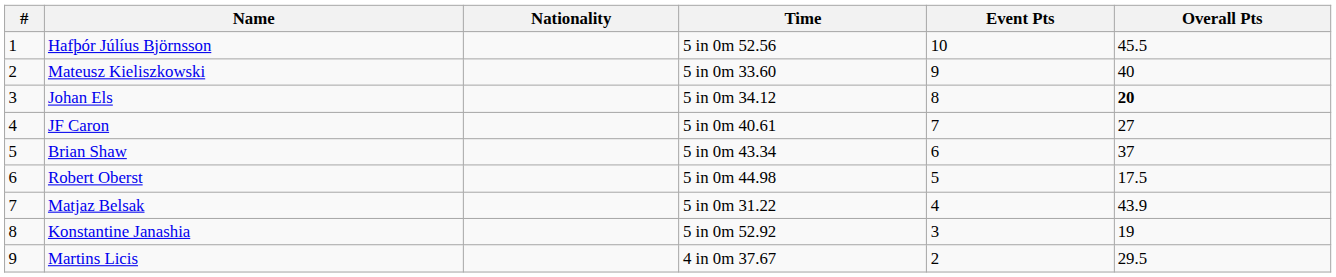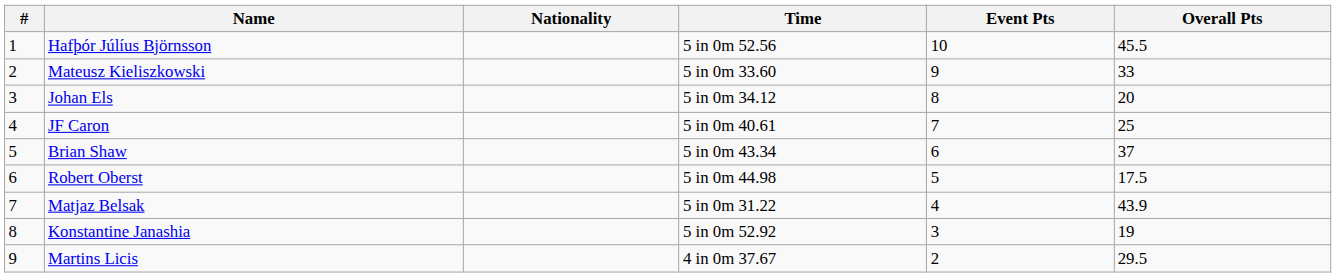(1126, 71) 40 -> (1126, 71) 33
(1126, 98) bold -> (1126, 98) normal
(1126, 125) 27 -> (1126, 125) 25
